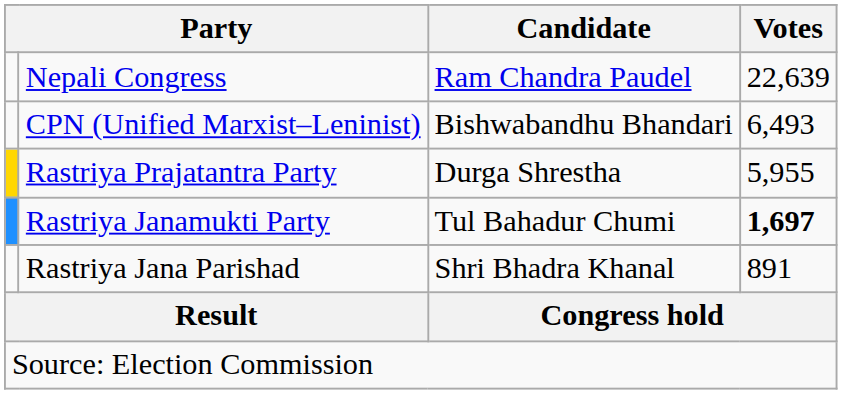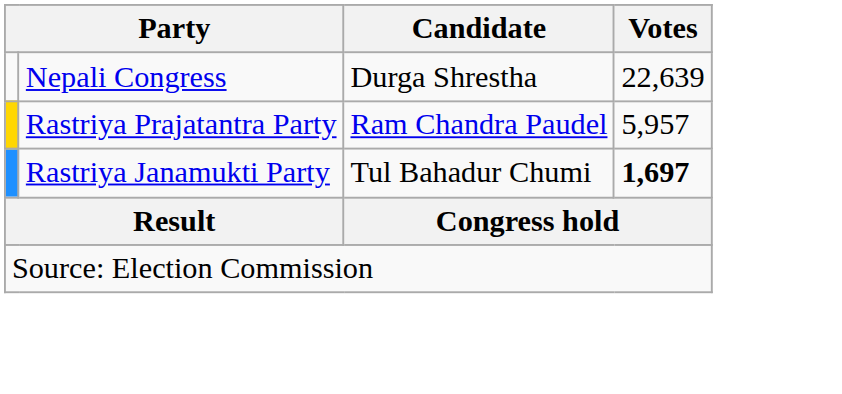(563, 76) Ram Chandra Paudel -> (444, 76) Durga Shrestha
- row: (223, 124)
(528, 172) Durga Shrestha -> (479, 124) Ram Chandra Paudel
(781, 172) 5,955 -> (655, 124) 5,957
- row: (163, 268)
